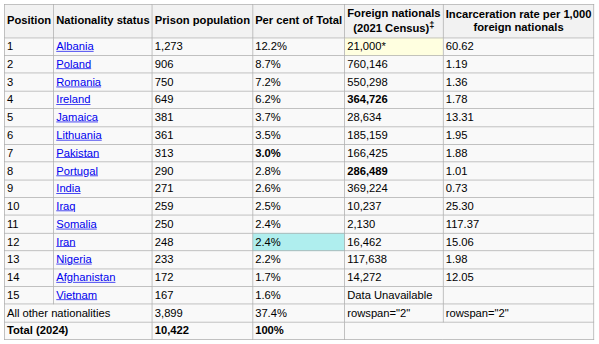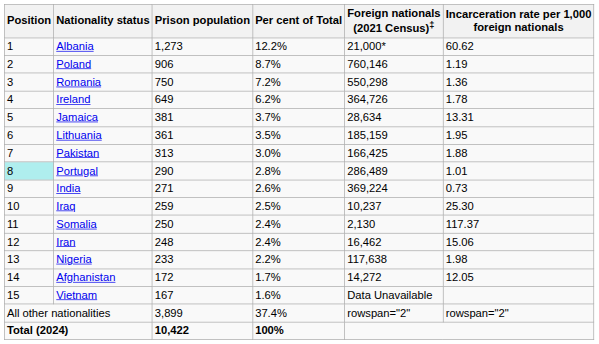(367, 46) lightyellow background -> (367, 46) no background
(367, 100) bold -> (367, 100) normal
(268, 153) bold -> (268, 153) normal
(10, 171) no background -> (10, 171) paleturquoise background
(367, 171) bold -> (367, 171) normal
(268, 242) paleturquoise background -> (268, 242) no background
